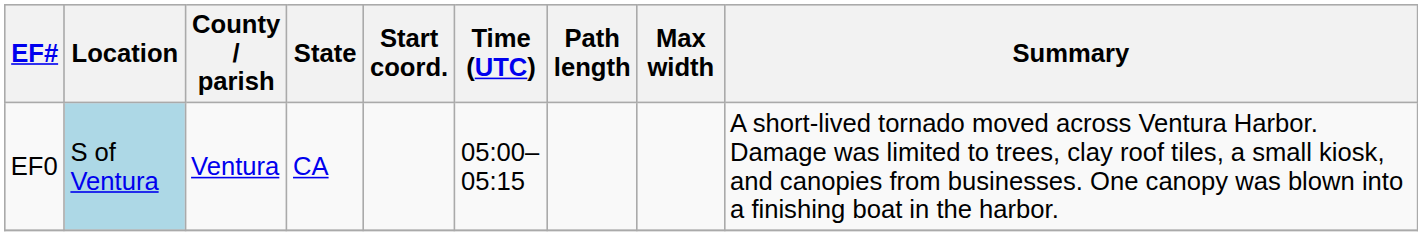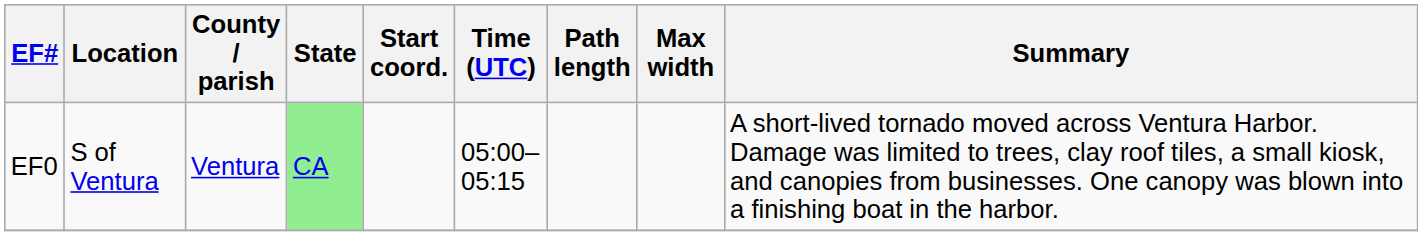(115, 166) lightblue background -> (115, 166) no background
(311, 166) no background -> (311, 166) lightgreen background
